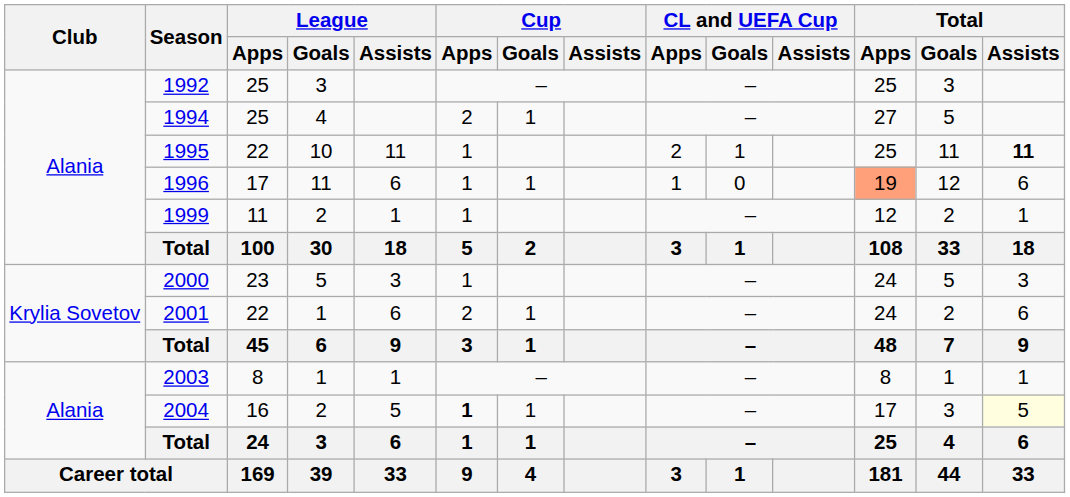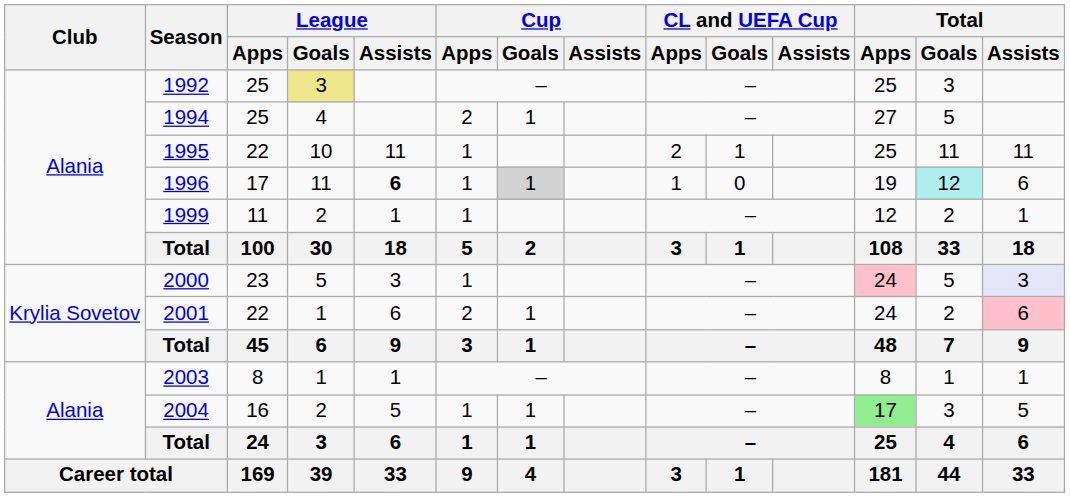(321, 85) no background -> (321, 85) khaki background
(1023, 150) bold -> (1023, 150) normal
(395, 183) normal -> (395, 183) bold
(530, 183) no background -> (530, 183) lightgrey background
(885, 183) lightsalmon background -> (885, 183) no background
(949, 183) no background -> (949, 183) paleturquoise background
(885, 280) no background -> (885, 280) pink background
(1023, 280) no background -> (1023, 280) lavender background
(1023, 313) no background -> (1023, 313) pink background
(467, 410) bold -> (467, 410) normal
(885, 410) no background -> (885, 410) lightgreen background
(1023, 410) lightyellow background -> (1023, 410) no background
